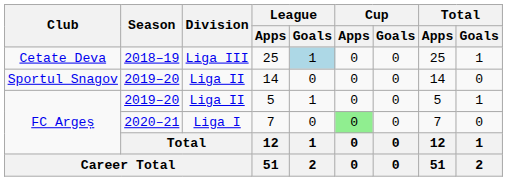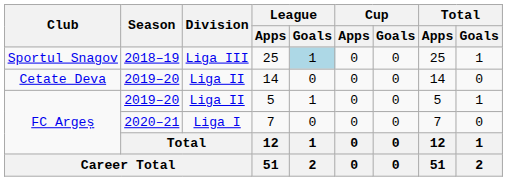(63, 58) Cetate Deva -> (63, 58) Sportul Snagov
(63, 79) Sportul Snagov -> (63, 79) Cetate Deva
(354, 122) lightgreen background -> (354, 122) no background
